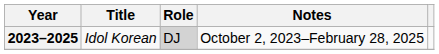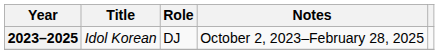(172, 37) lightgrey background -> (172, 37) no background
